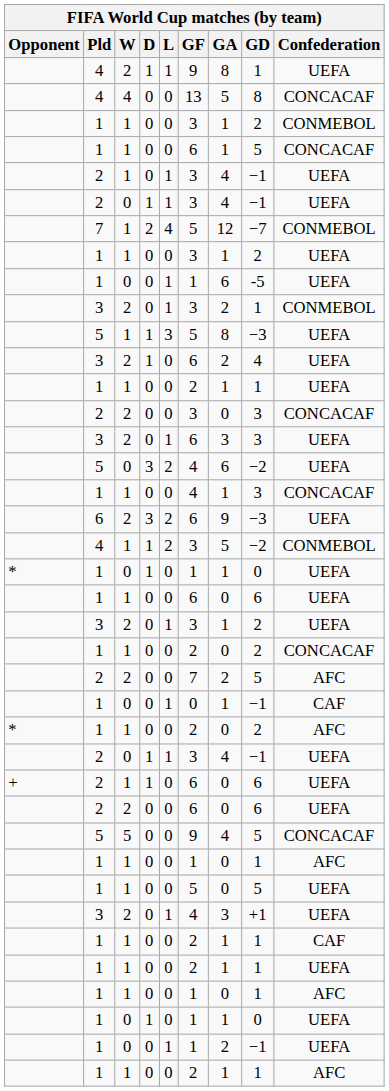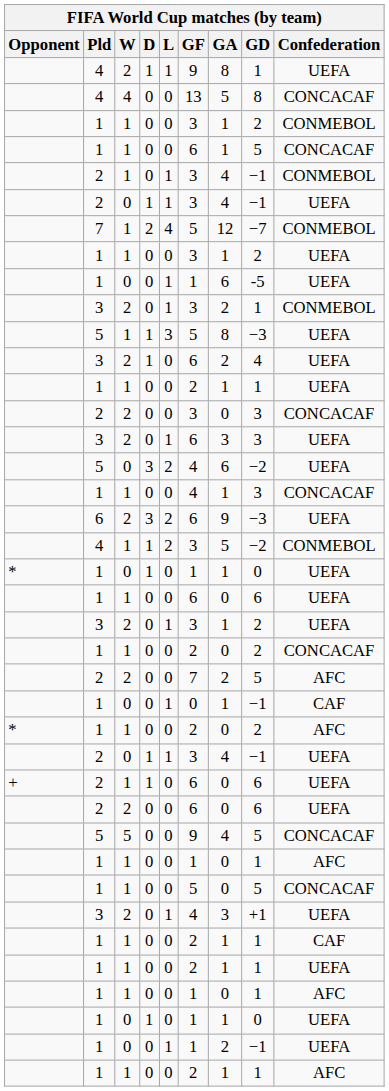(329, 176) UEFA -> (329, 176) CONMEBOL
(329, 888) UEFA -> (329, 888) CONCACAF
